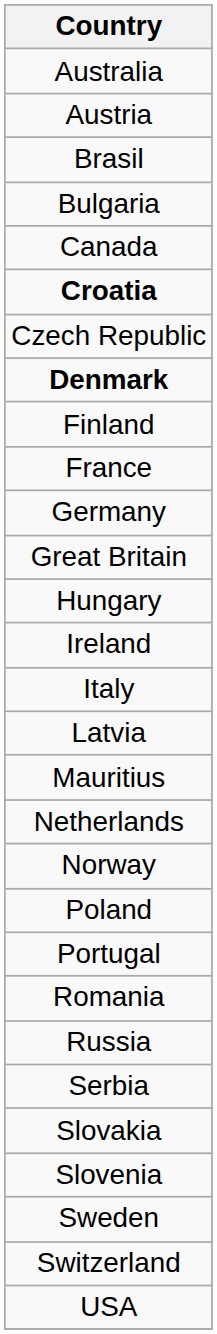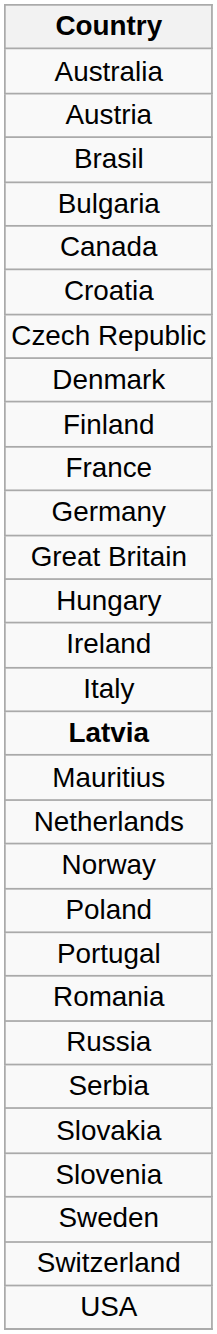(109, 291) bold -> (109, 291) normal
(109, 379) bold -> (109, 379) normal
(109, 733) normal -> (109, 733) bold
